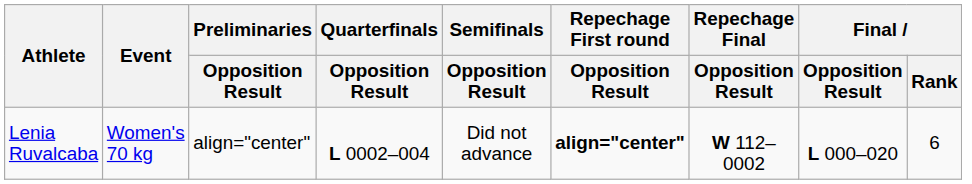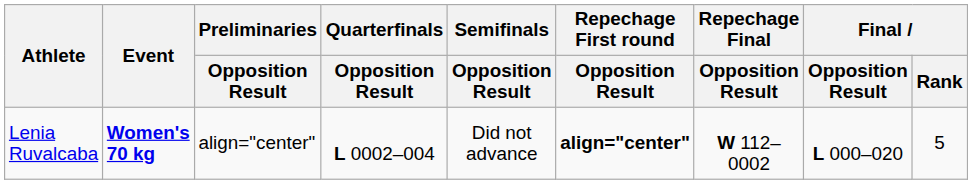(146, 143) normal -> (148, 143) bold
(934, 143) 6 -> (939, 143) 5
